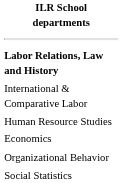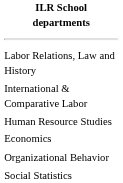(54, 63) bold -> (59, 63) normal
